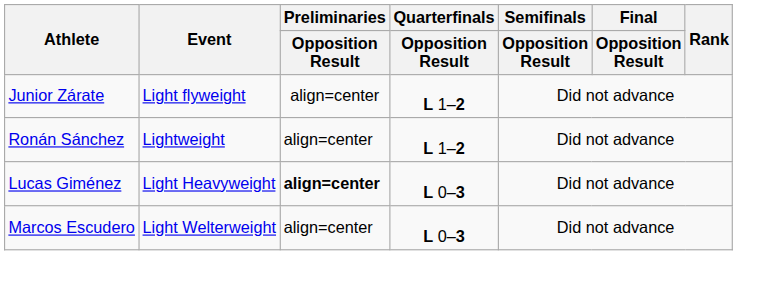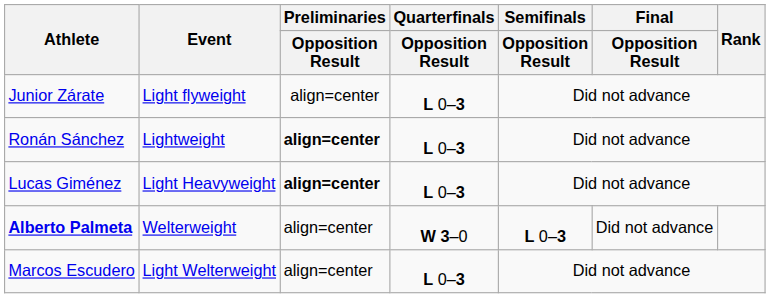(444, 105) L 1–2 -> (444, 105) L 0–3
(328, 140) normal -> (332, 140) bold
(444, 149) L 1–2 -> (444, 149) L 0–3
+ row: (70, 228)
